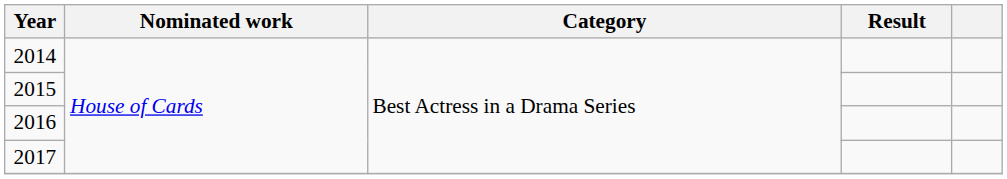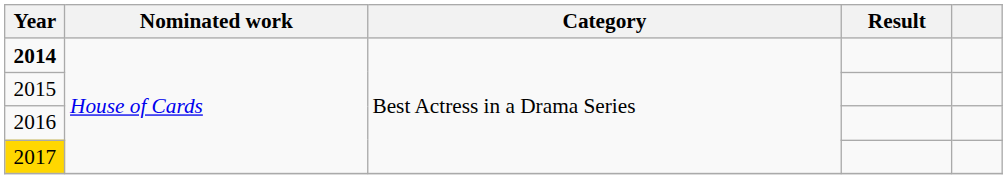(35, 55) normal -> (35, 55) bold
(35, 156) no background -> (35, 156) gold background
